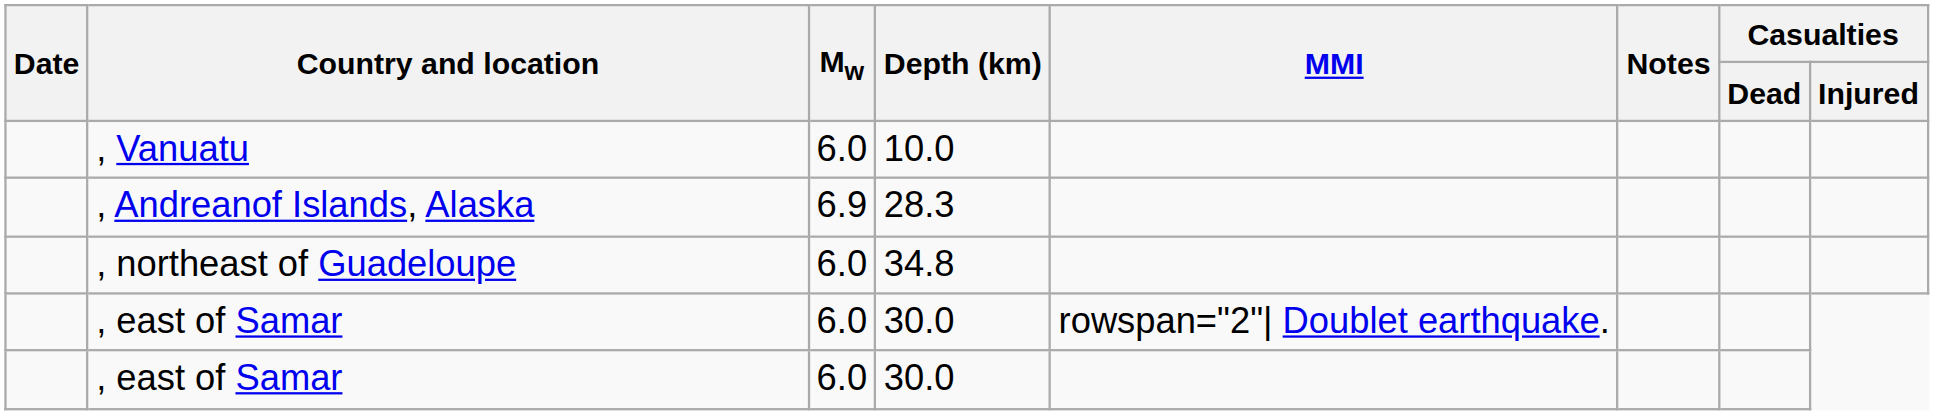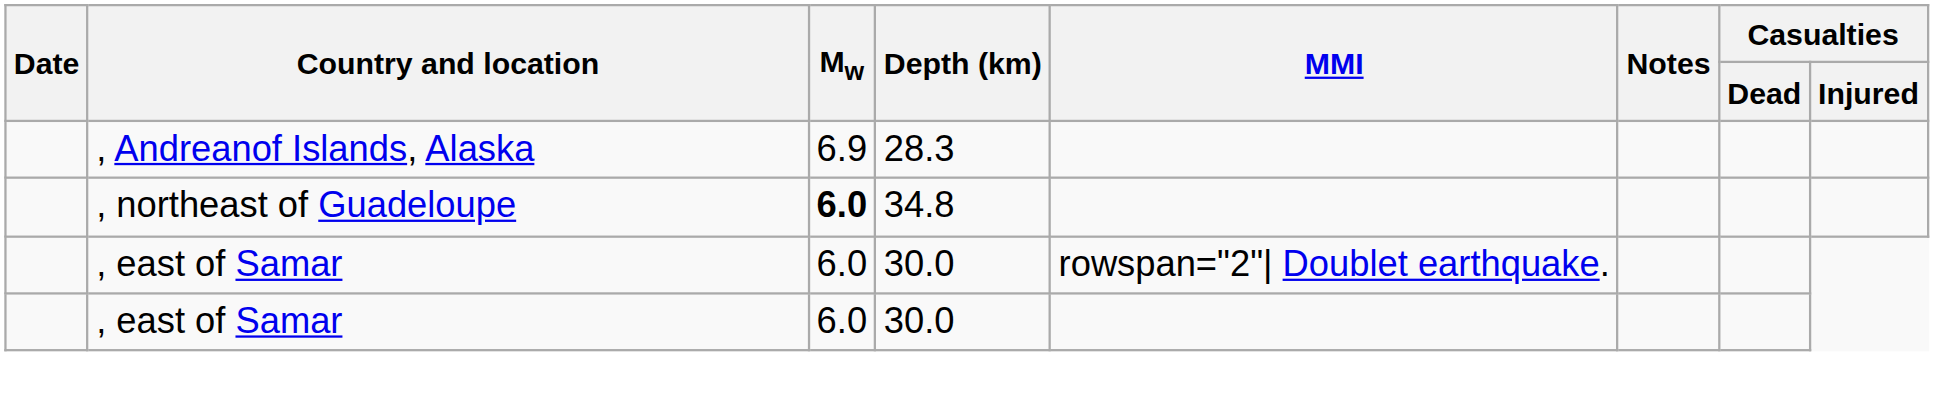- row: (173, 148)
(842, 263) normal -> (842, 206) bold
